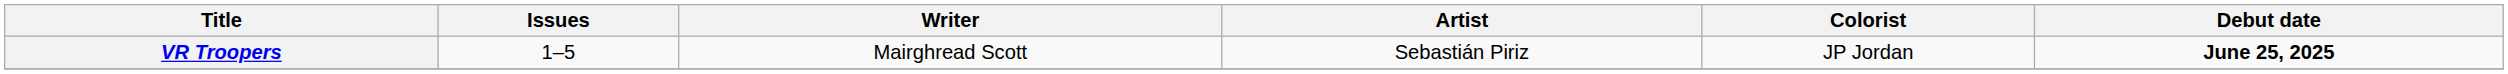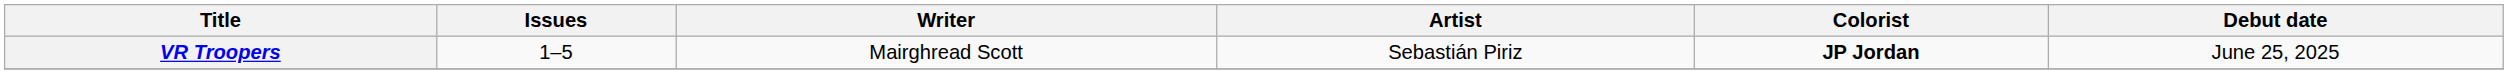(1868, 52) normal -> (1871, 52) bold
(2269, 52) bold -> (2275, 52) normal
